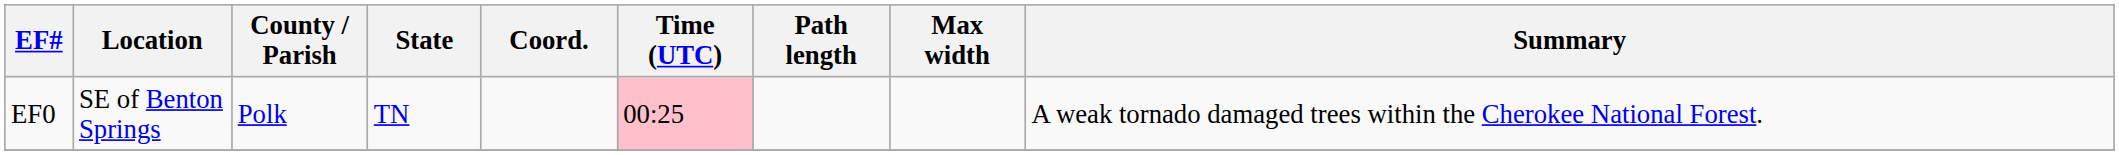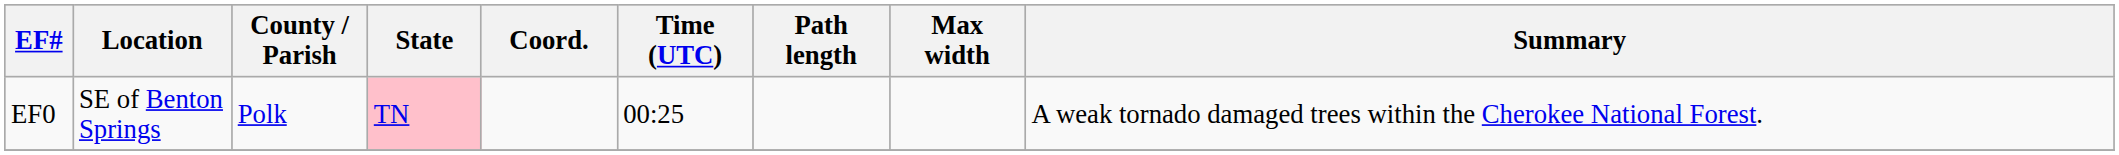(392, 113) no background -> (392, 113) pink background
(654, 113) pink background -> (654, 113) no background
